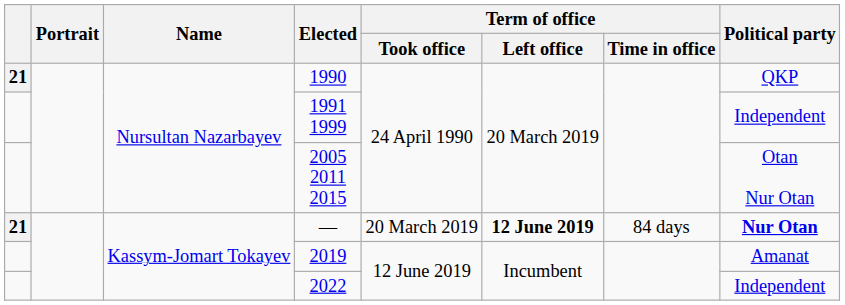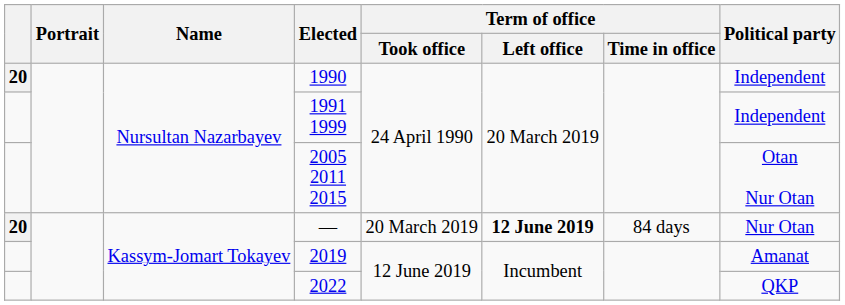(18, 77) 21 -> (18, 77) 20
(780, 77) QKP -> (780, 77) Independent
(18, 227) 21 -> (18, 227) 20
(780, 227) bold -> (780, 227) normal
(780, 285) Independent -> (780, 285) QKP
